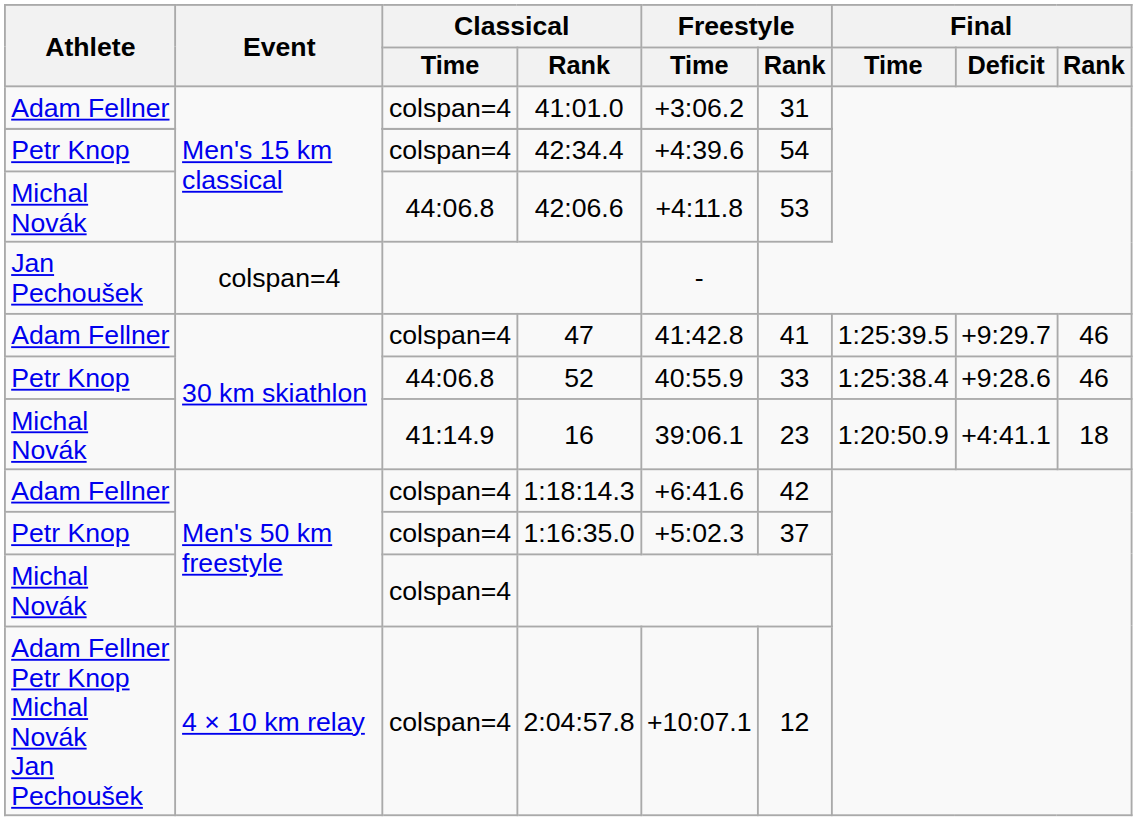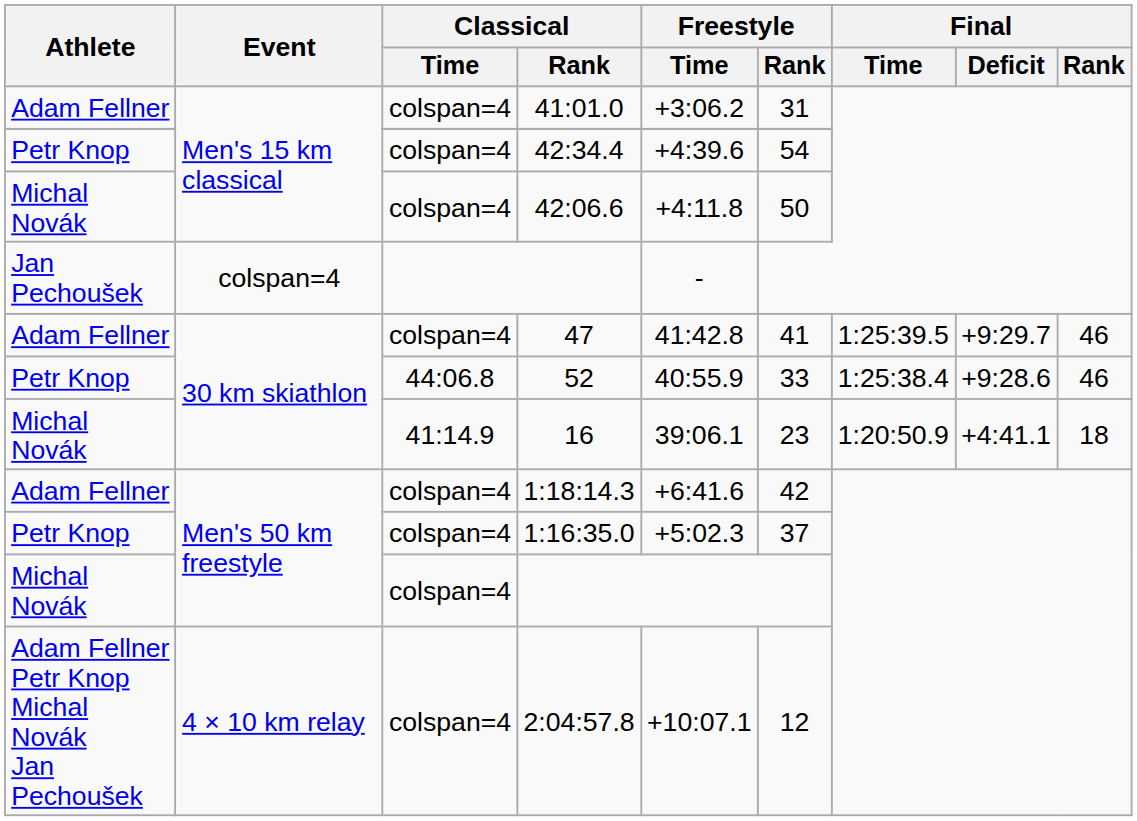(450, 207) 44:06.8 -> (450, 207) colspan=4
(795, 207) 53 -> (795, 207) 50
